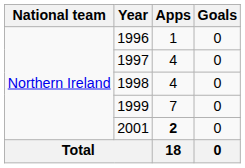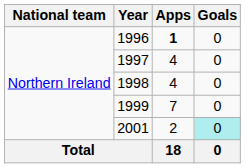(173, 38) normal -> (173, 38) bold
(173, 128) bold -> (173, 128) normal
(217, 128) no background -> (217, 128) paleturquoise background
